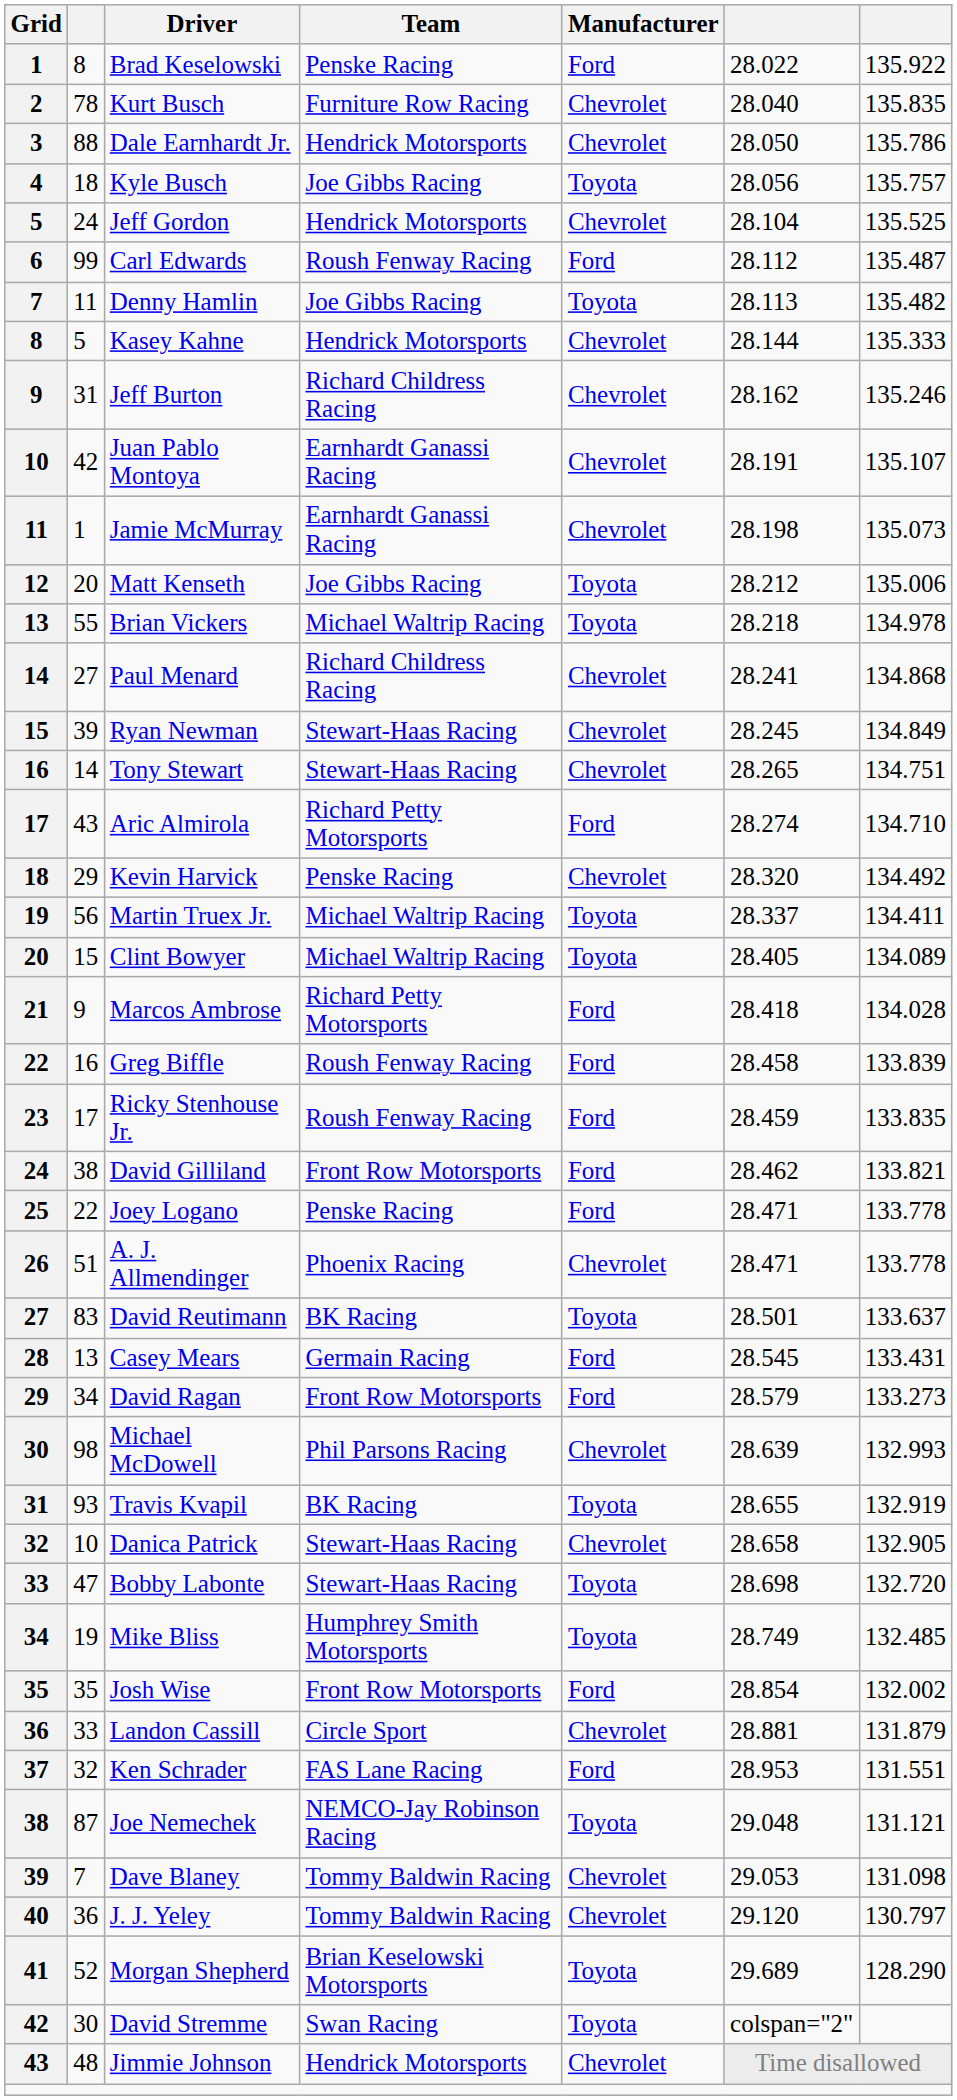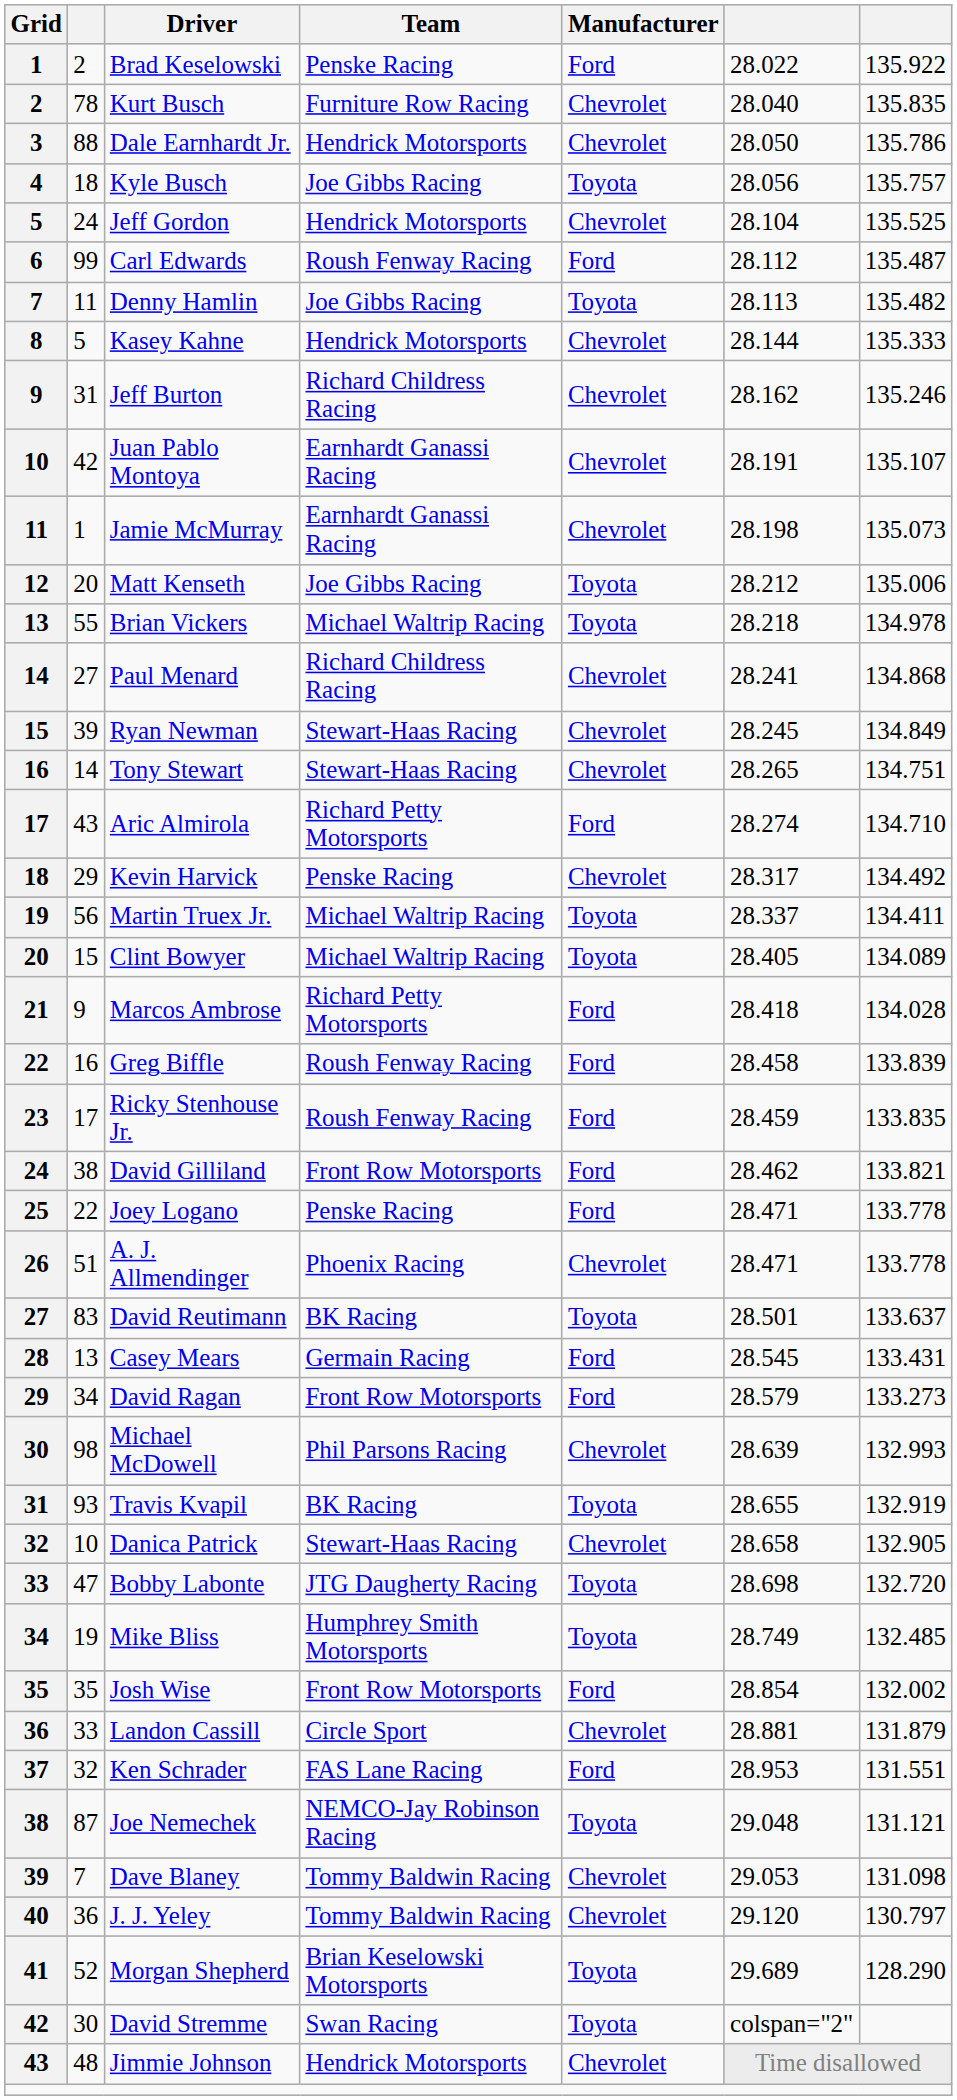(80, 63) 8 -> (80, 63) 2
(764, 877) 28.320 -> (764, 877) 28.317
(411, 1583) Stewart-Haas Racing -> (421, 1583) JTG Daugherty Racing
